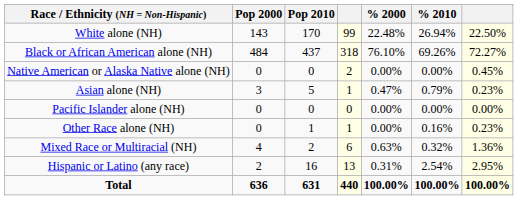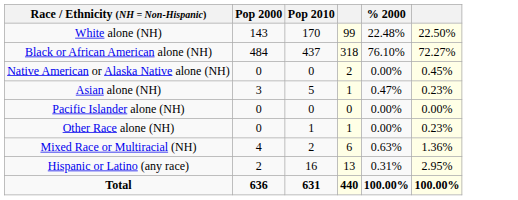- column: (437, 14)
